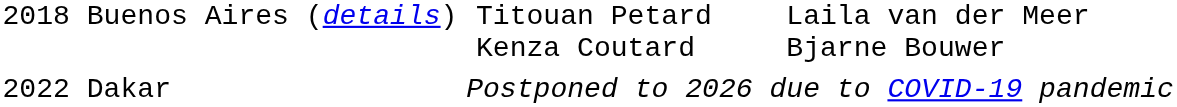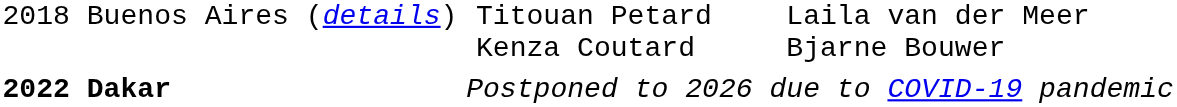(87, 90) normal -> (87, 90) bold
